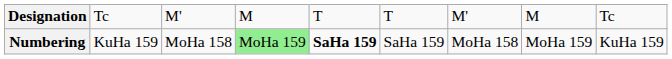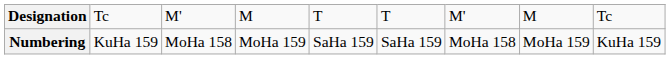(272, 41) lightgreen background -> (272, 41) no background
(345, 41) bold -> (343, 41) normal
